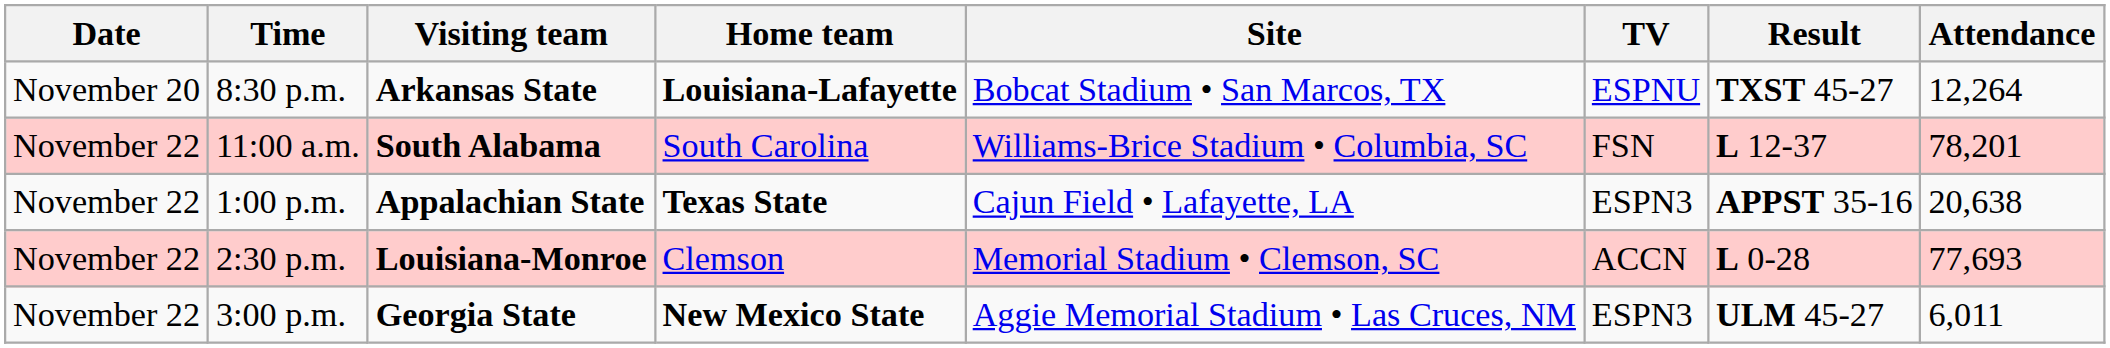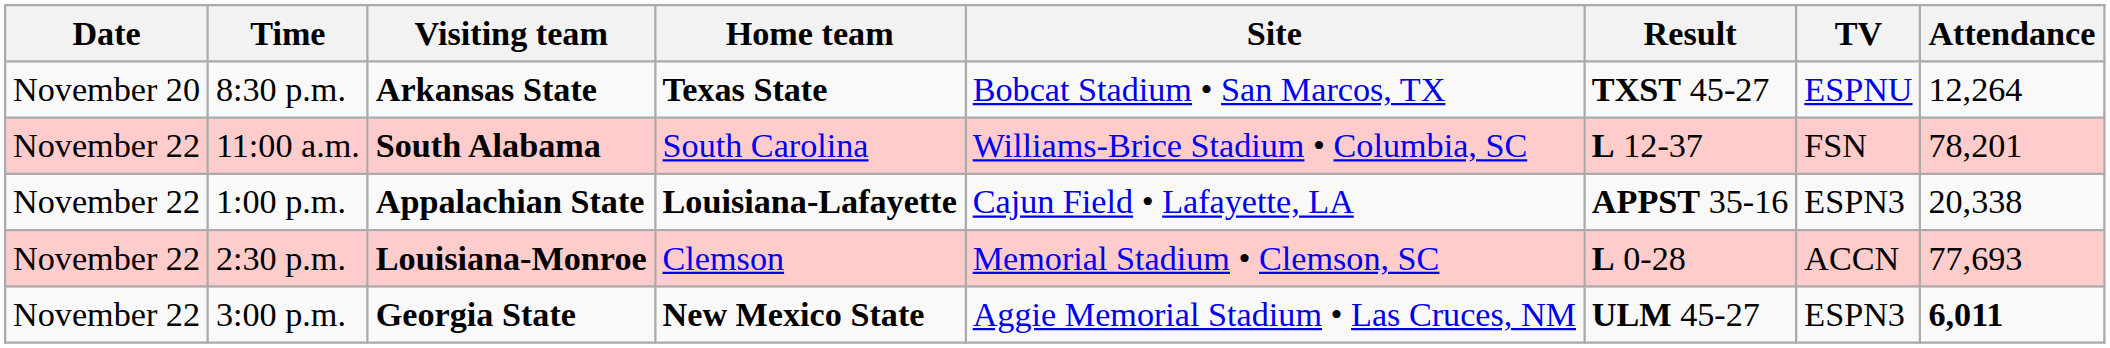columns swapped: (1646, 32) <-> (1814, 32)
(810, 89) Louisiana-Lafayette -> (745, 89) Texas State
(745, 202) Texas State -> (810, 202) Louisiana-Lafayette
(1975, 202) 20,638 -> (1975, 202) 20,338
(1966, 314) normal -> (1966, 314) bold
